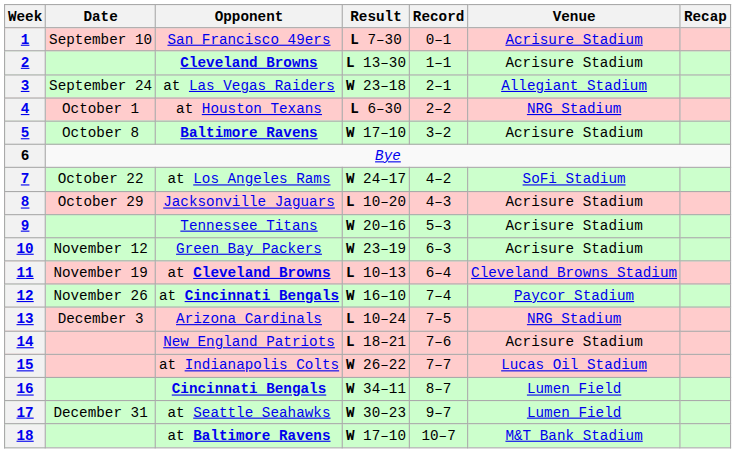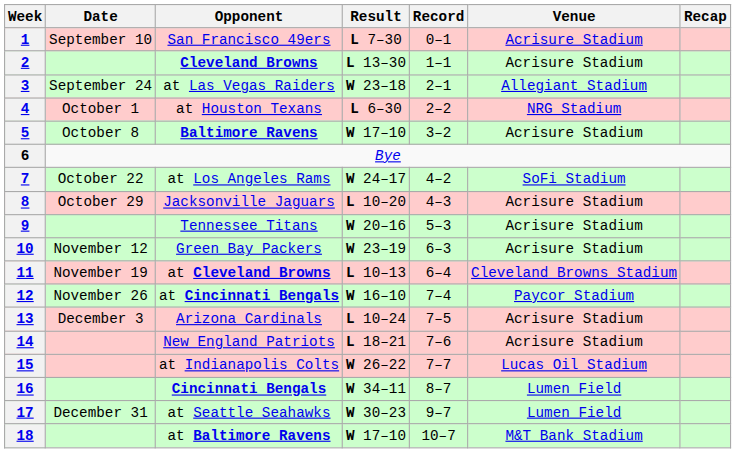(574, 319) NRG Stadium -> (574, 319) Acrisure Stadium
